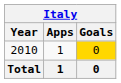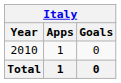(96, 51) gold background -> (96, 51) no background
